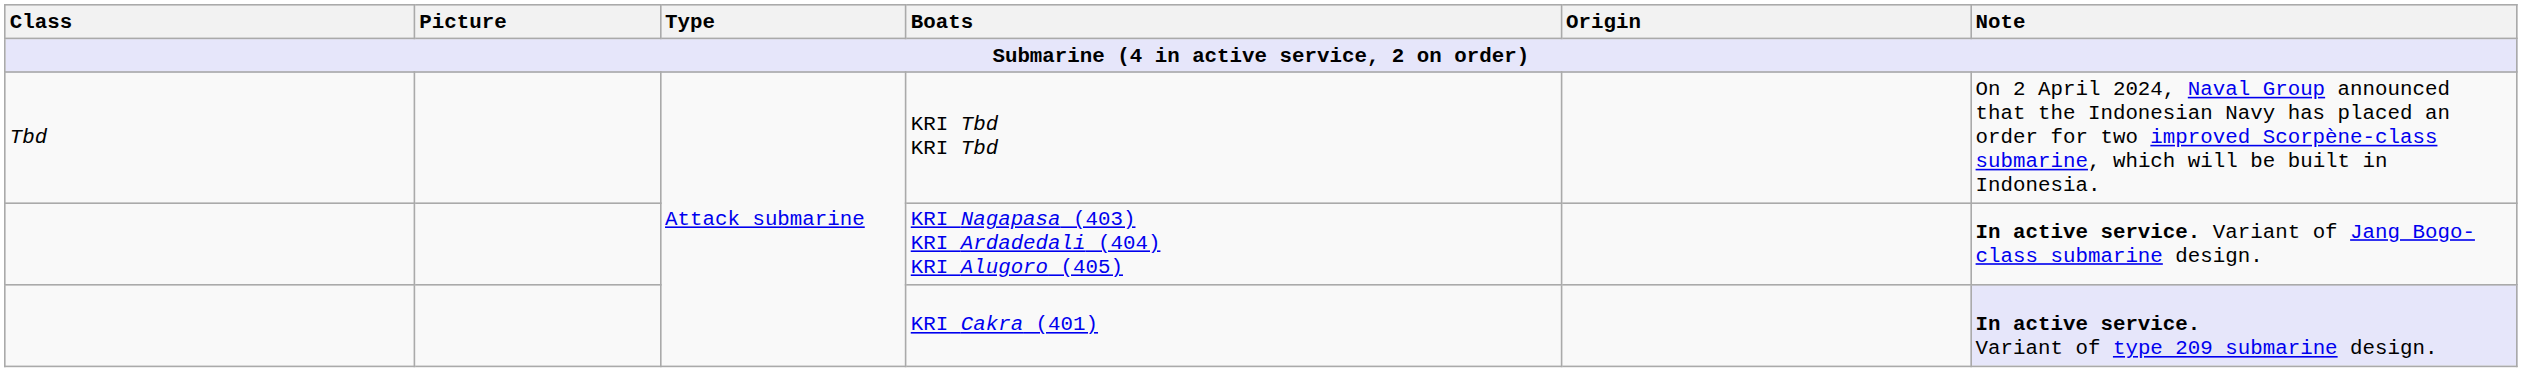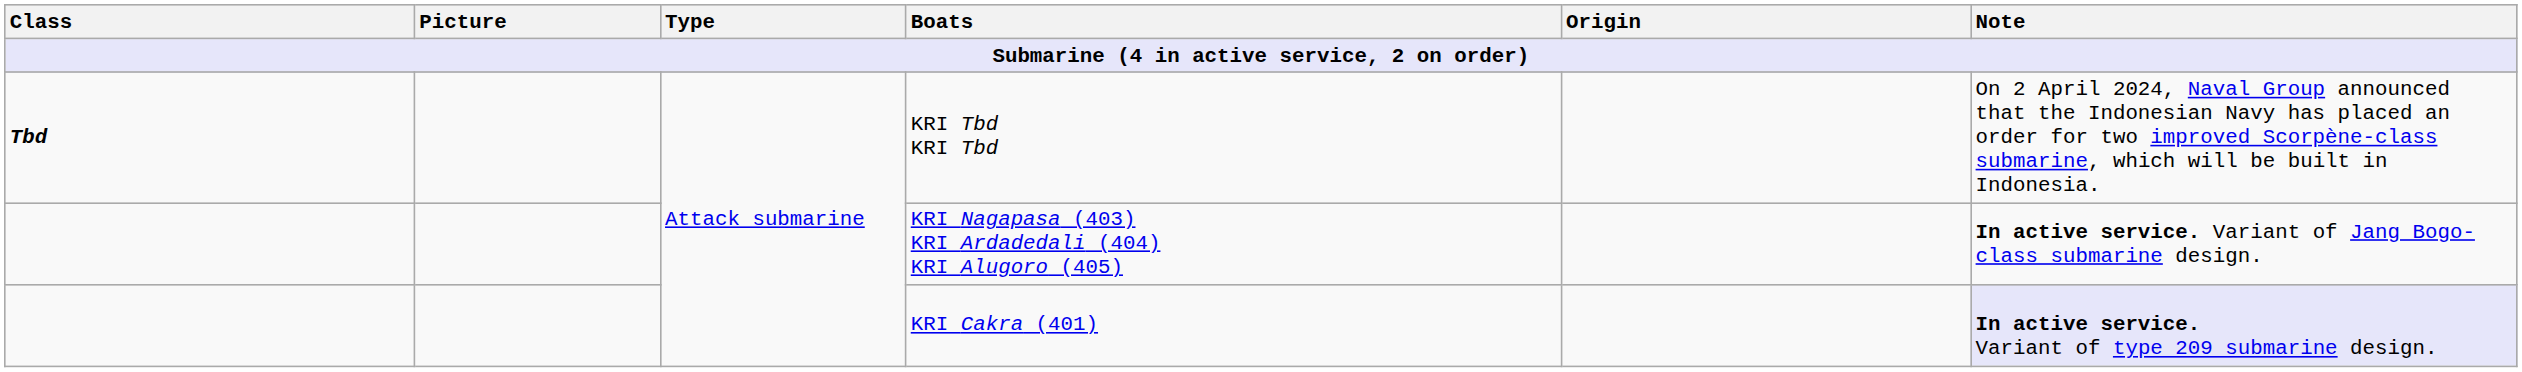(28, 138) normal -> (28, 138) bold
